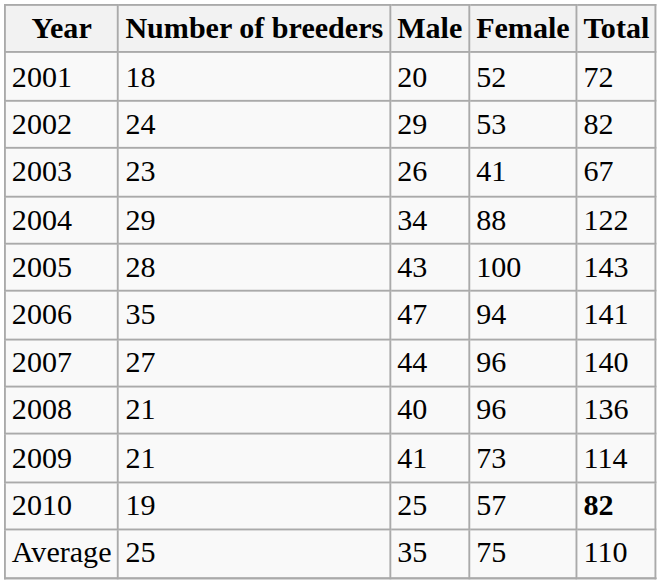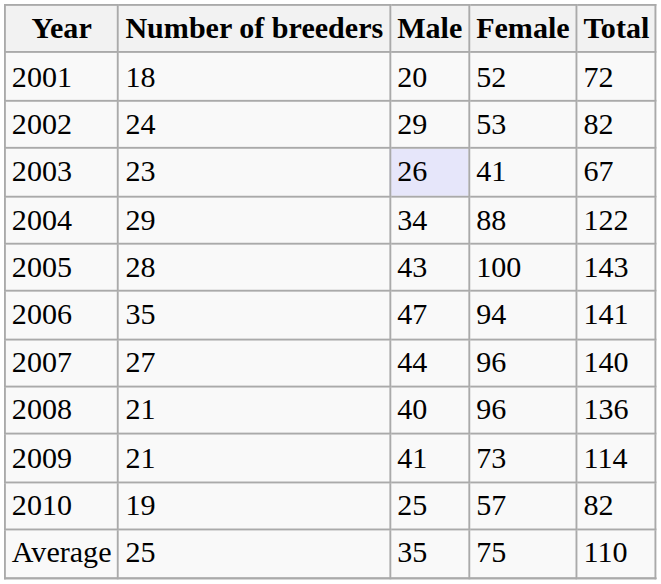(412, 171) no background -> (412, 171) lavender background
(599, 505) bold -> (599, 505) normal
